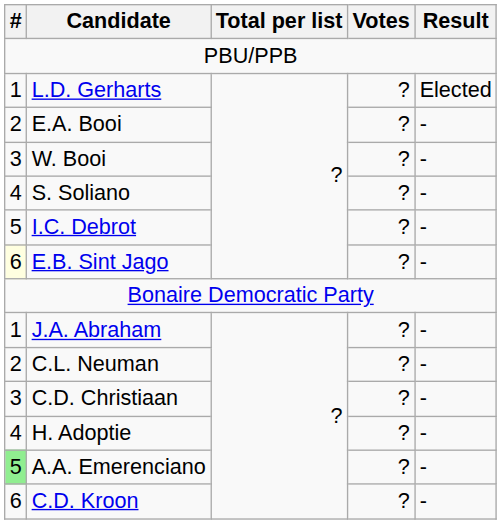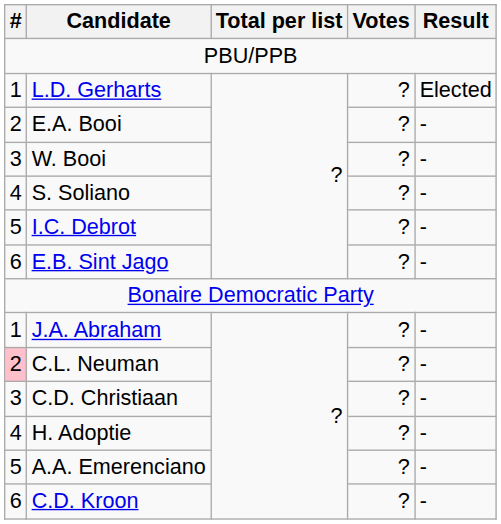(16, 261) lightyellow background -> (16, 261) no background
(16, 364) no background -> (16, 364) pink background
(16, 466) lightgreen background -> (16, 466) no background
